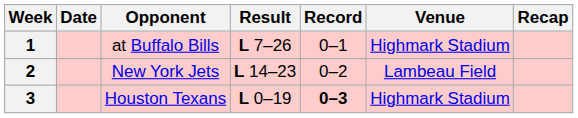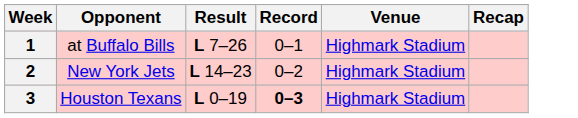- column: (79, 17)
(440, 71) Lambeau Field -> (395, 71) Highmark Stadium
